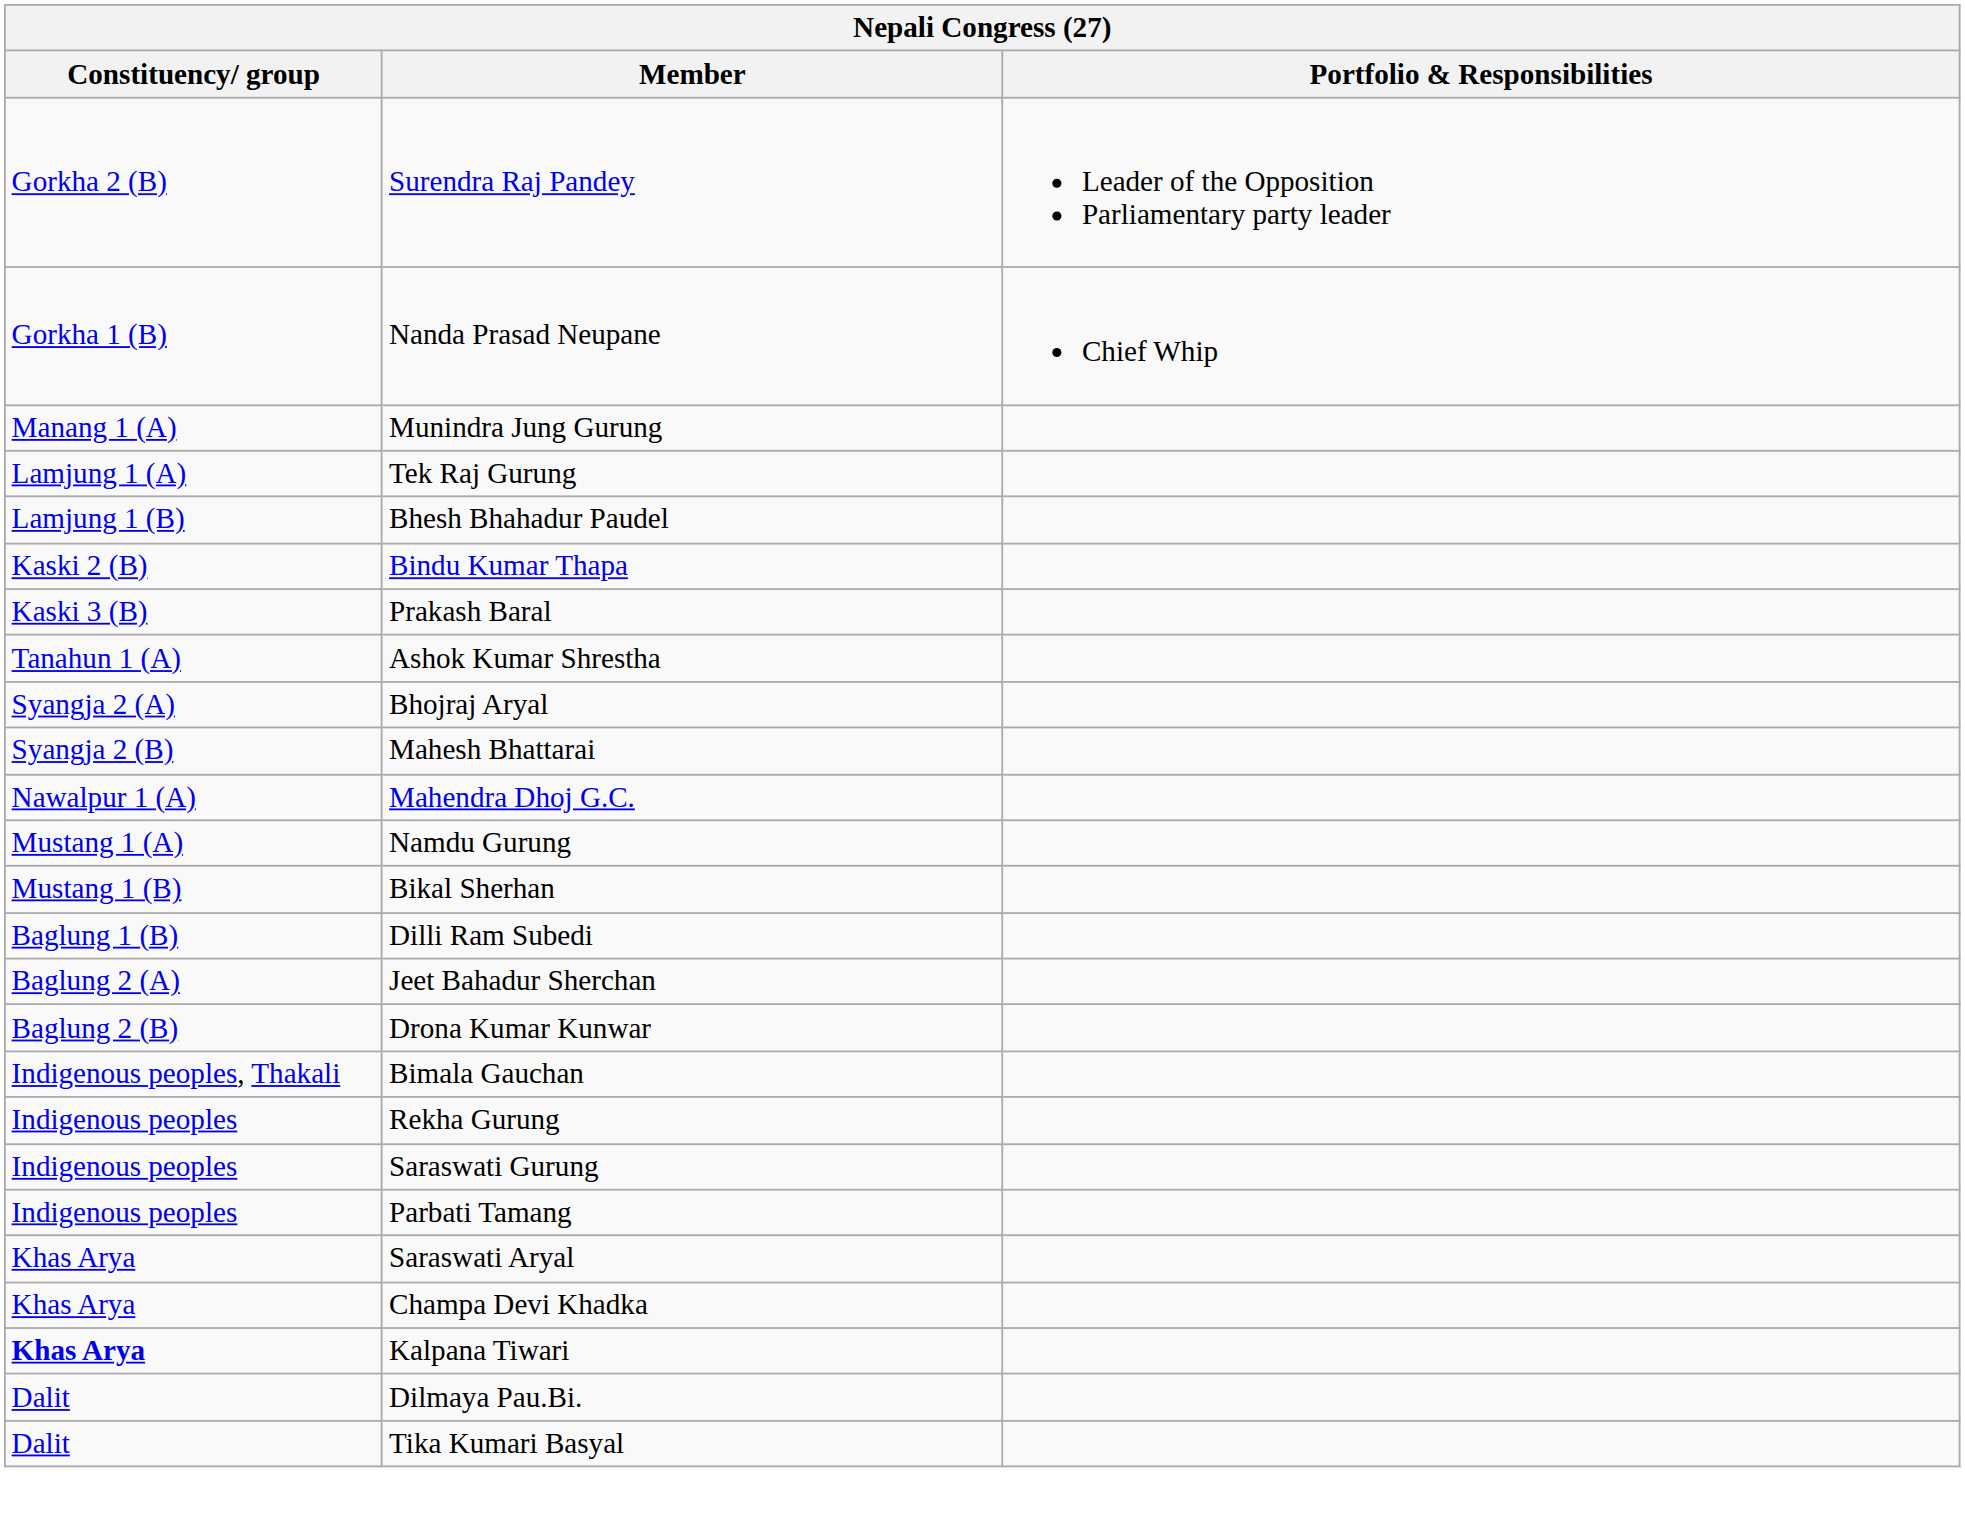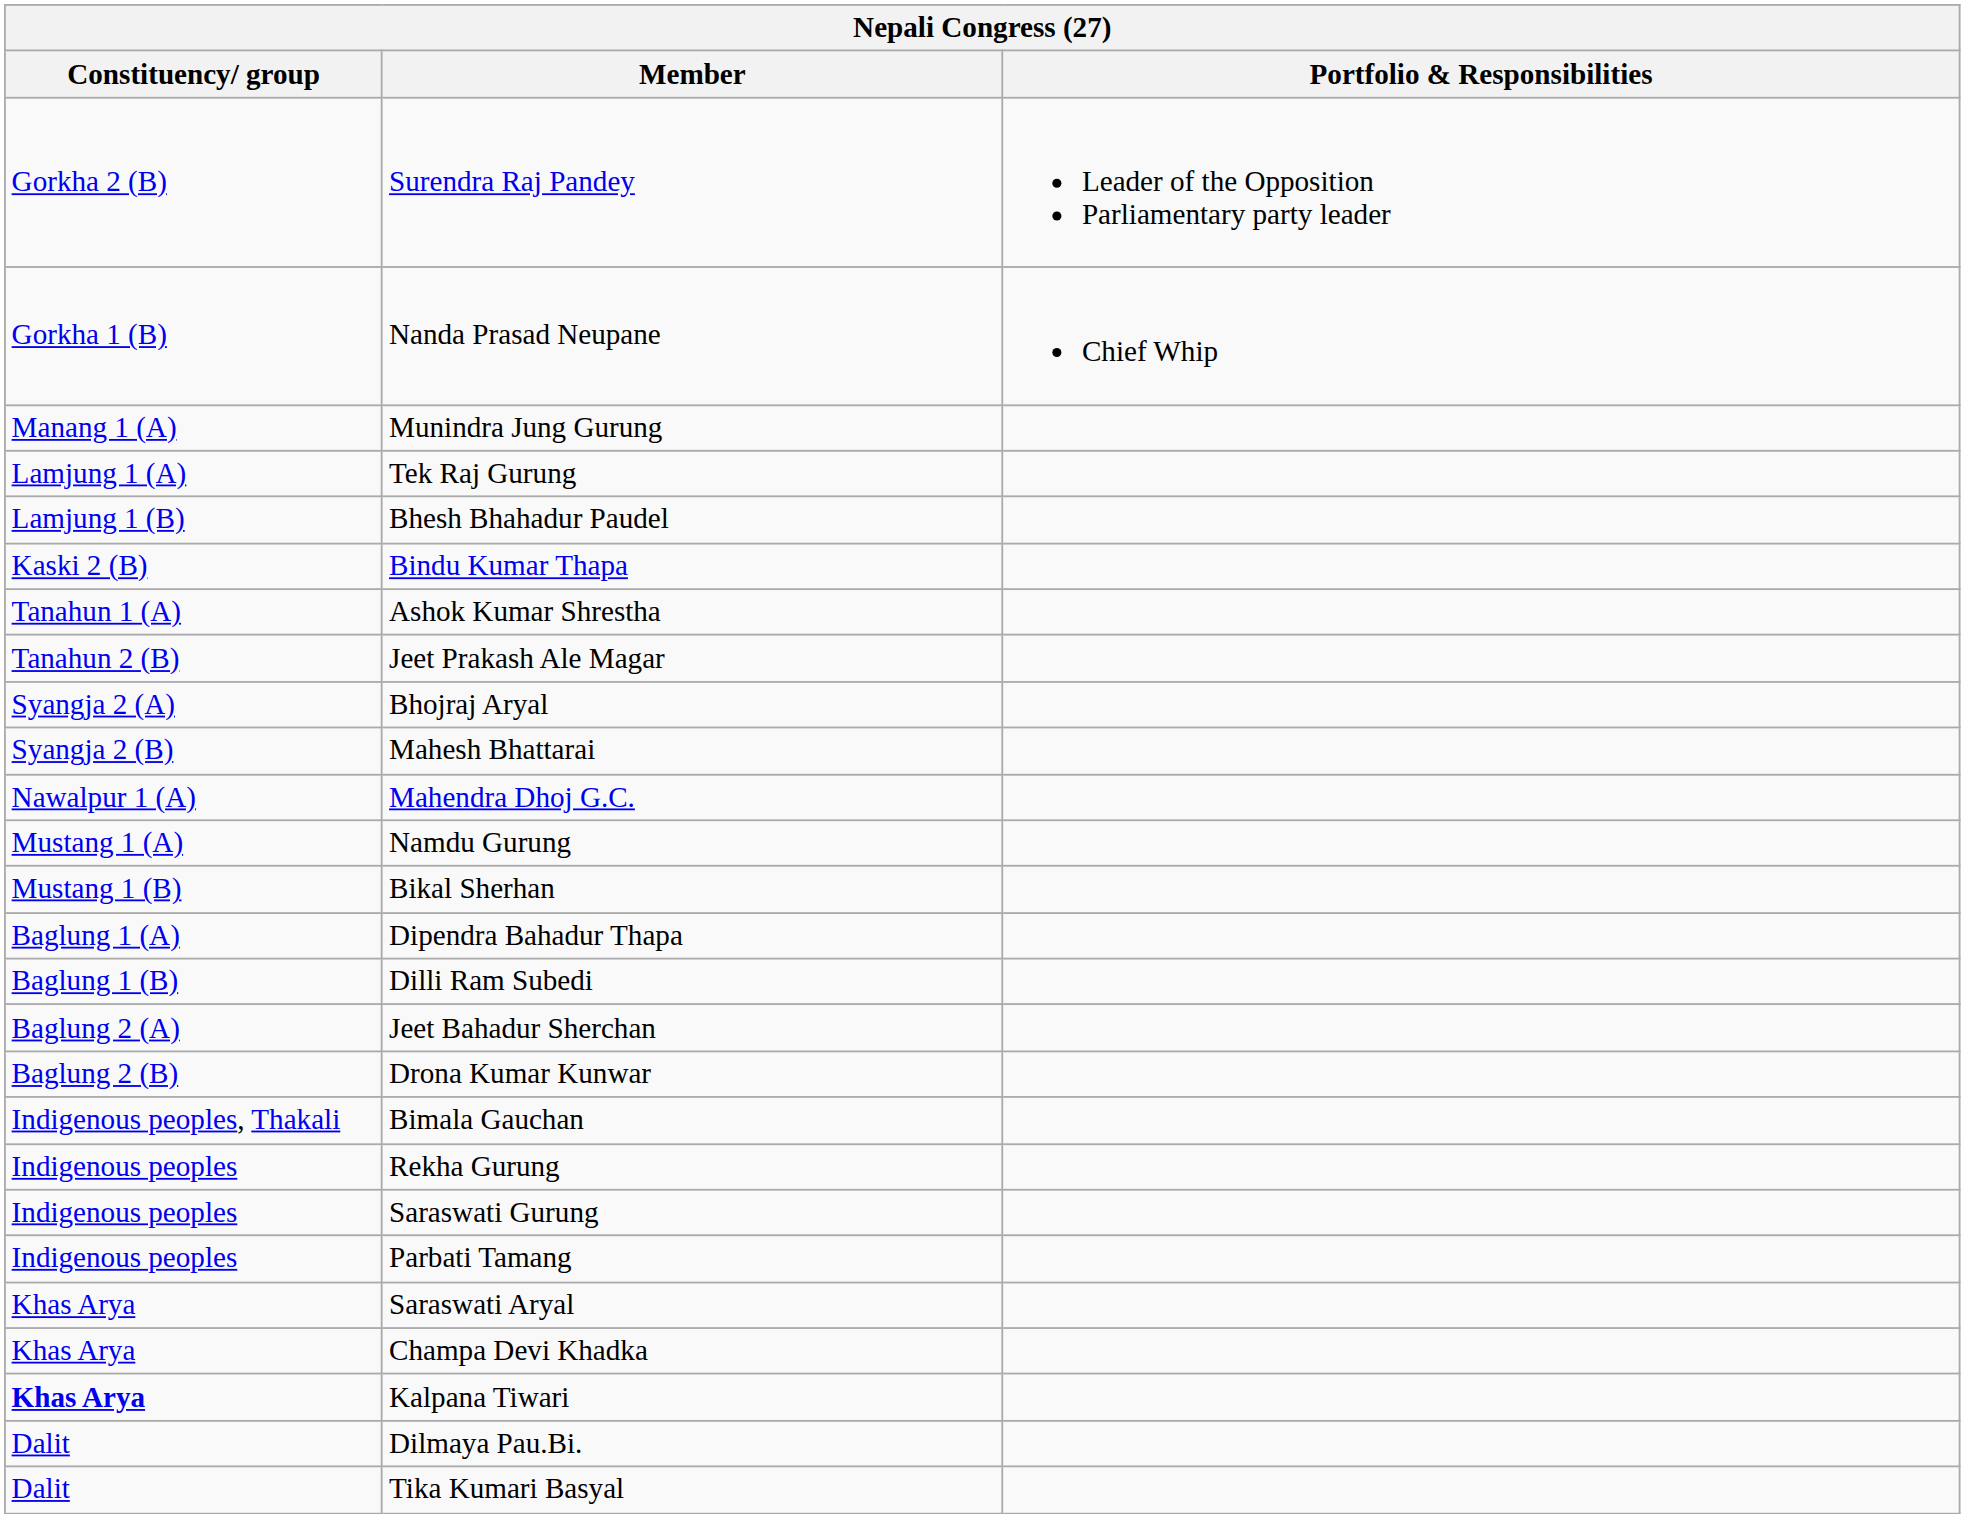- row: (470, 611)
+ row: (527, 657)
+ row: (536, 935)
